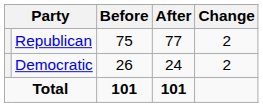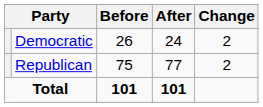rows swapped: (54, 41) <-> (54, 65)
